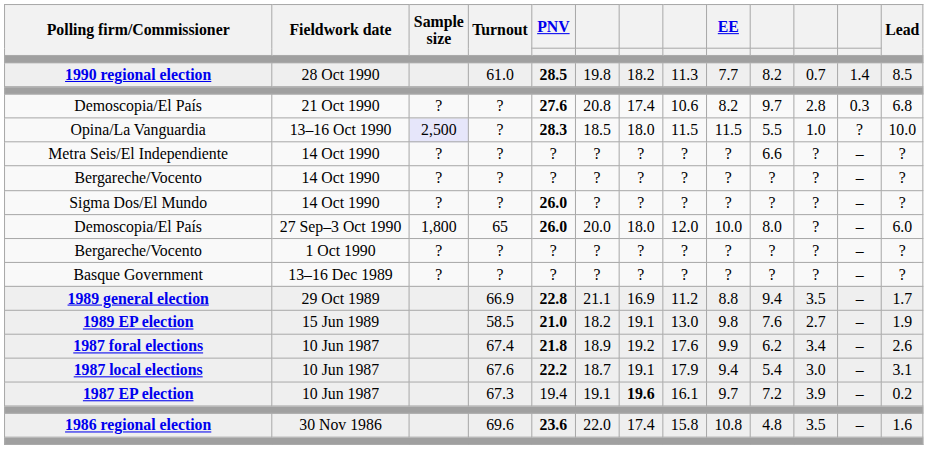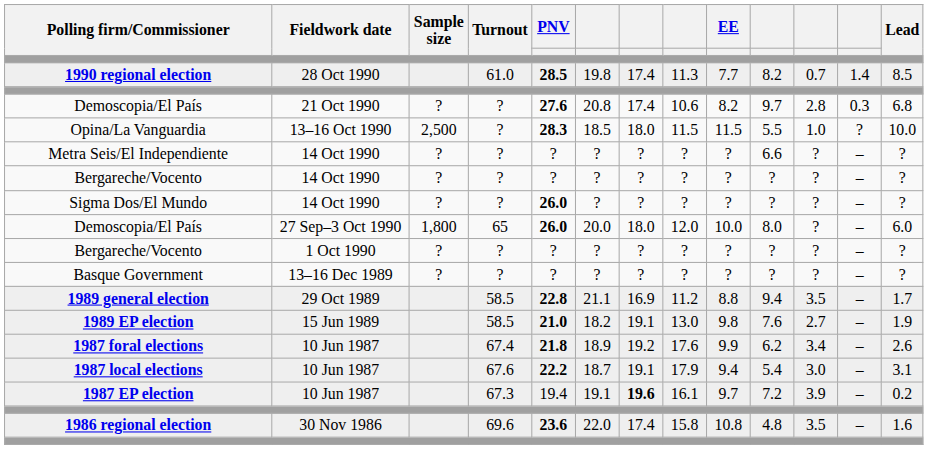(641, 75) 18.2 -> (641, 75) 17.4
(439, 130) lavender background -> (439, 130) no background
(500, 298) 66.9 -> (500, 298) 58.5
